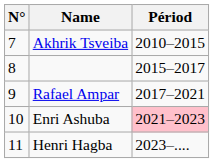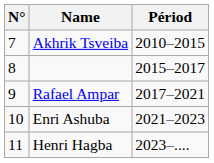(170, 119) pink background -> (170, 119) no background
